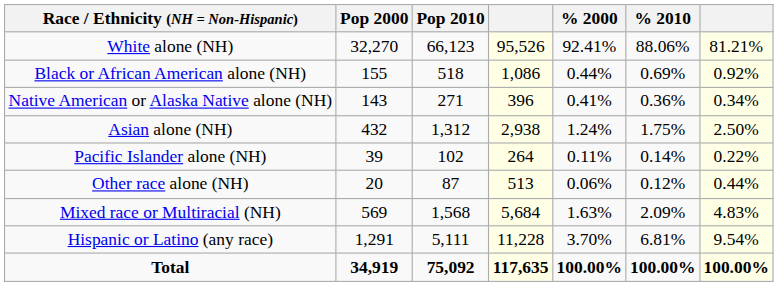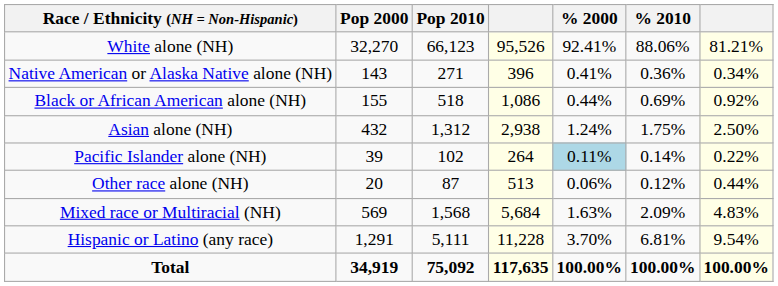rows swapped: (170, 73) <-> (170, 101)
(589, 156) no background -> (589, 156) lightblue background
